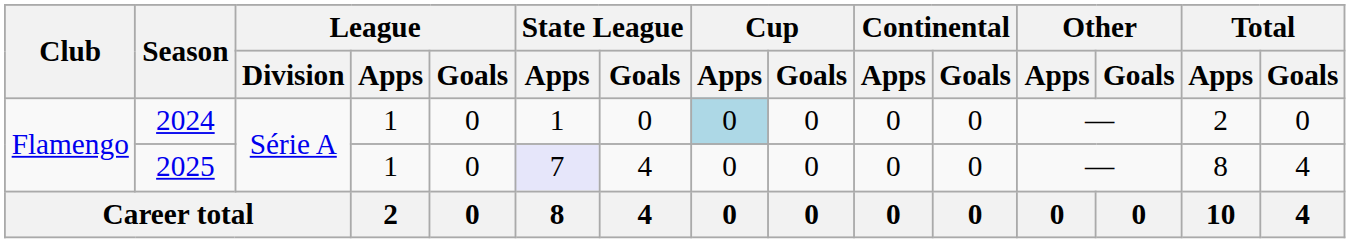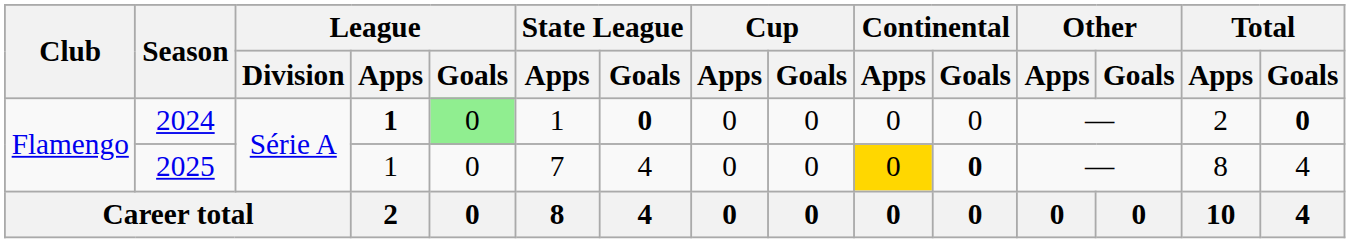(391, 120) normal -> (391, 120) bold
(472, 120) no background -> (472, 120) lightgreen background
(645, 120) normal -> (645, 120) bold
(730, 120) lightblue background -> (730, 120) no background
(1303, 120) normal -> (1303, 120) bold
(557, 167) lavender background -> (557, 167) no background
(893, 167) no background -> (893, 167) gold background
(975, 167) normal -> (975, 167) bold
